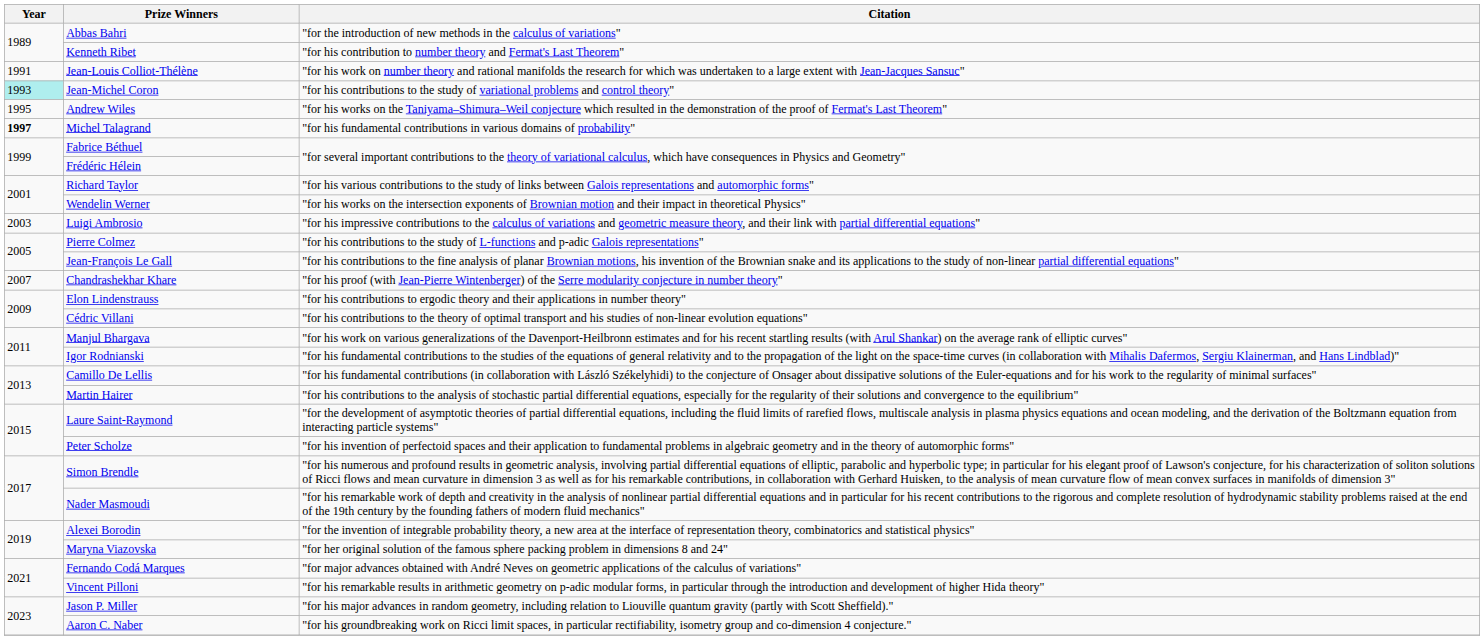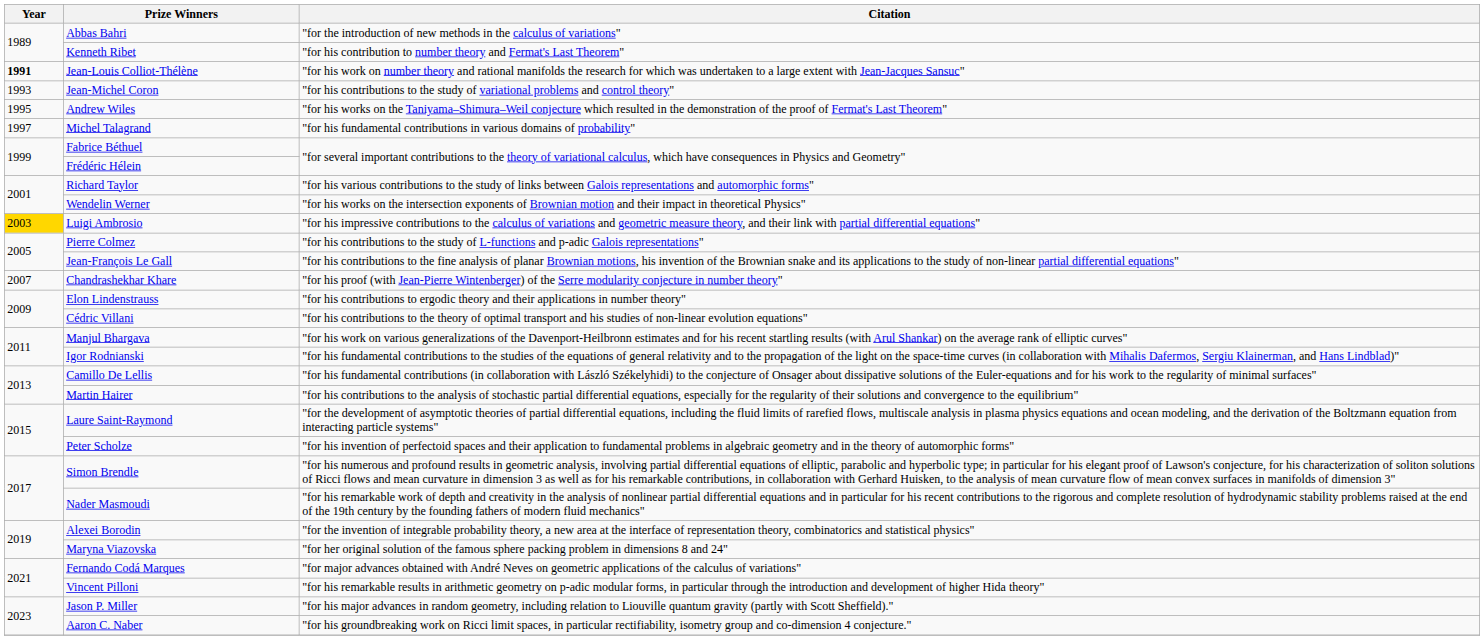(19, 71) normal -> (19, 71) bold
(19, 90) paleturquoise background -> (19, 90) no background
(19, 128) bold -> (19, 128) normal
(19, 223) no background -> (19, 223) gold background
